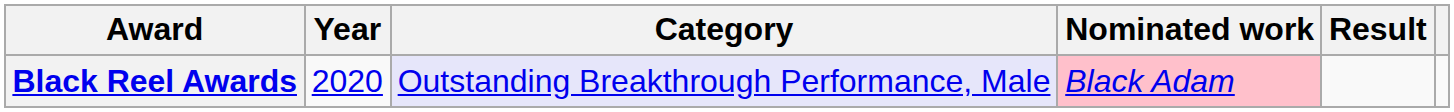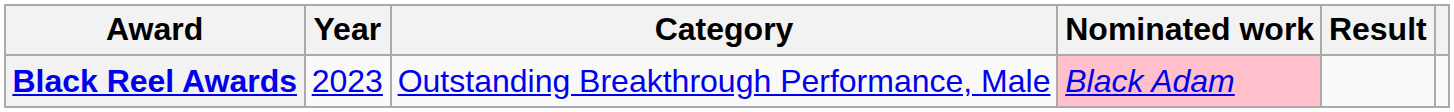(347, 80) 2020 -> (347, 80) 2023
(724, 80) lavender background -> (724, 80) no background
